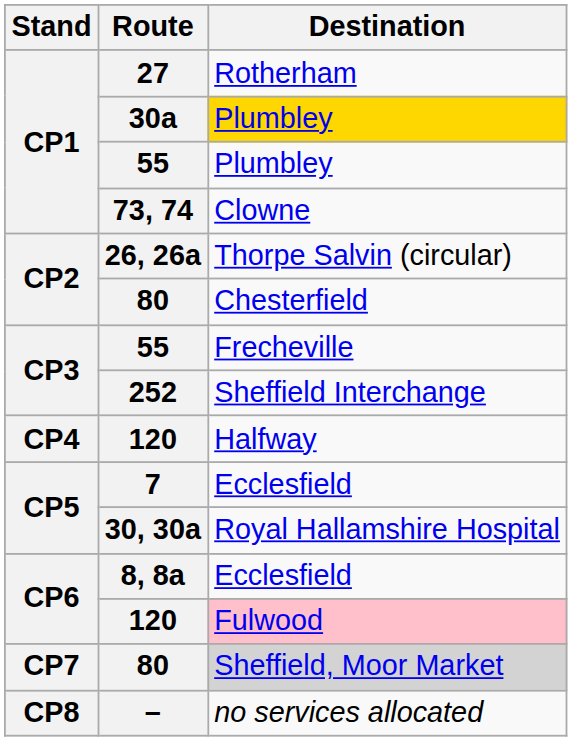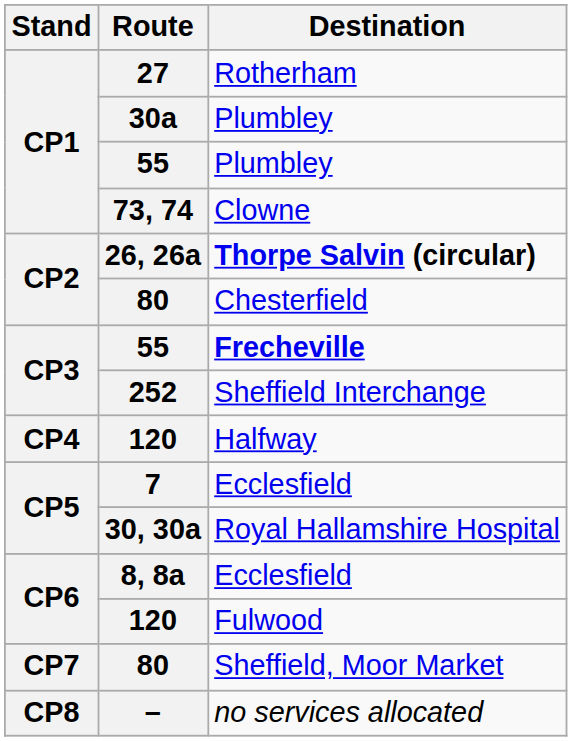(273, 118) gold background -> (273, 118) no background
(363, 255) normal -> (375, 255) bold
(284, 347) normal -> (289, 347) bold
(269, 621) pink background -> (269, 621) no background
(359, 666) lightgrey background -> (359, 666) no background
